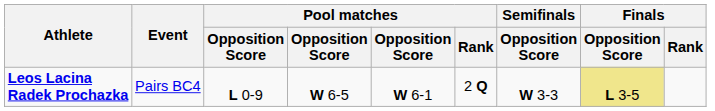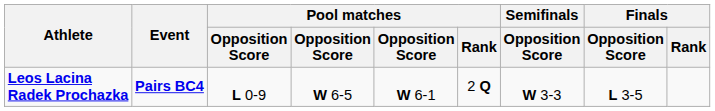(168, 86) normal -> (170, 86) bold
(622, 94) khaki background -> (626, 94) no background
